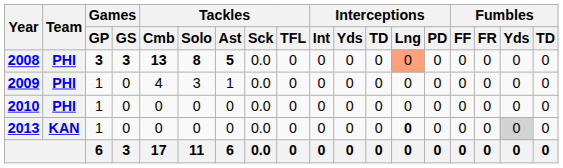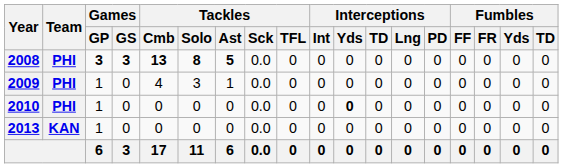(408, 60) lightsalmon background -> (408, 60) no background
(350, 106) normal -> (350, 106) bold
(408, 128) bold -> (408, 128) normal
(516, 128) lightgrey background -> (516, 128) no background
